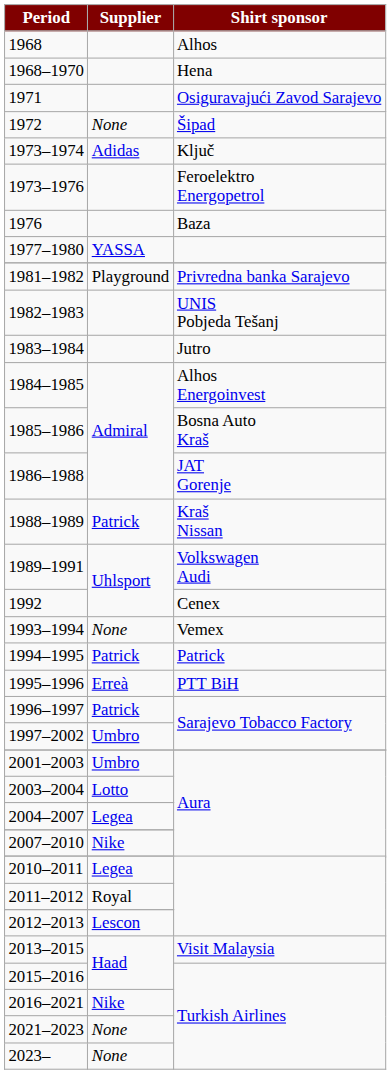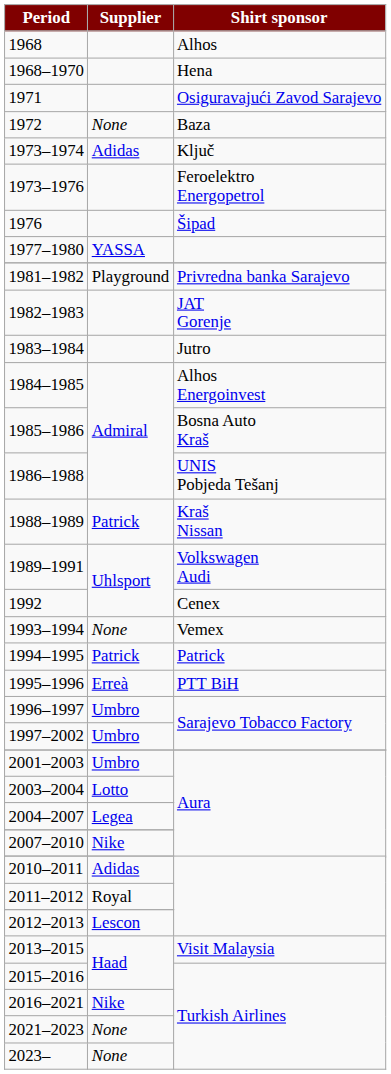(196, 124) Šipad -> (194, 124) Baza
(194, 223) Baza -> (196, 223) Šipad
(228, 312) UNIS Pobjeda Tešanj -> (204, 312) JAT Gorenje
(204, 475) JAT Gorenje -> (228, 475) UNIS Pobjeda Tešanj
(116, 709) Patrick -> (116, 709) Umbro
(112, 869) Legea -> (116, 869) Adidas
